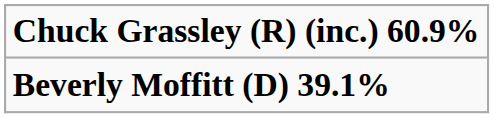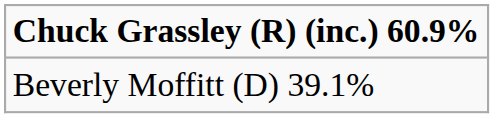(201, 84) bold -> (194, 84) normal
